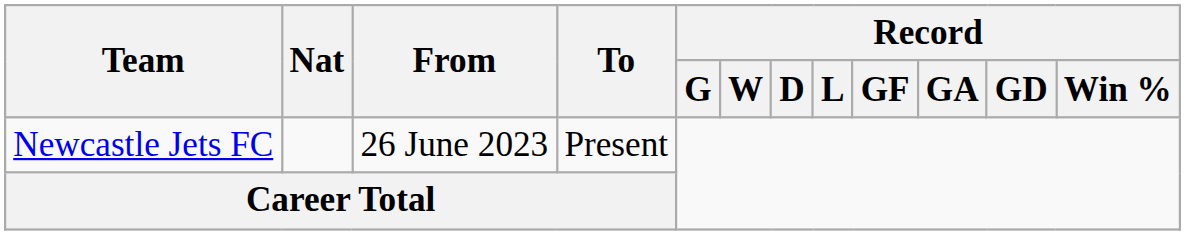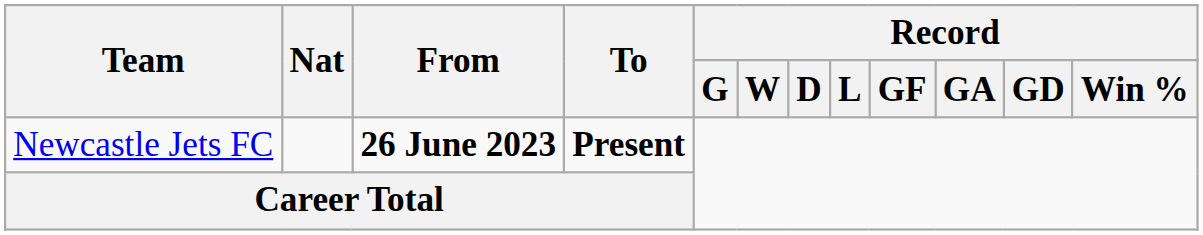(454, 144) normal -> (458, 144) bold
(616, 144) normal -> (629, 144) bold
